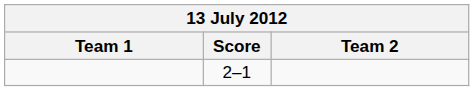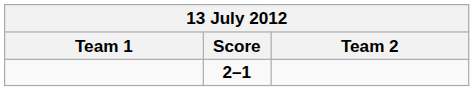(237, 73) normal -> (237, 73) bold
